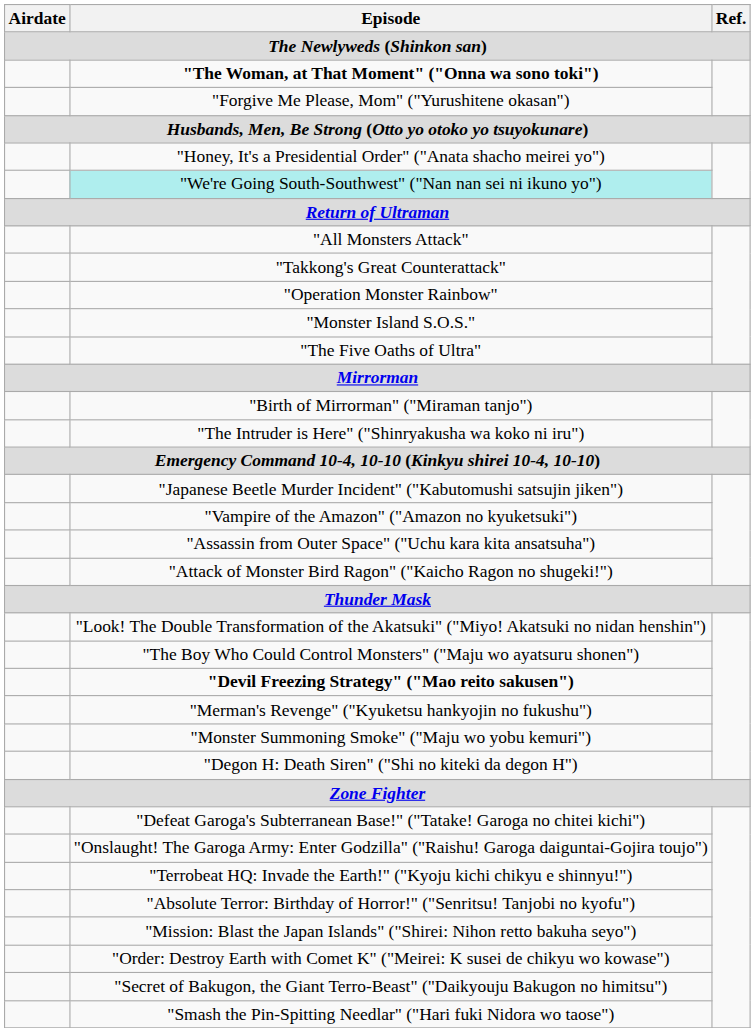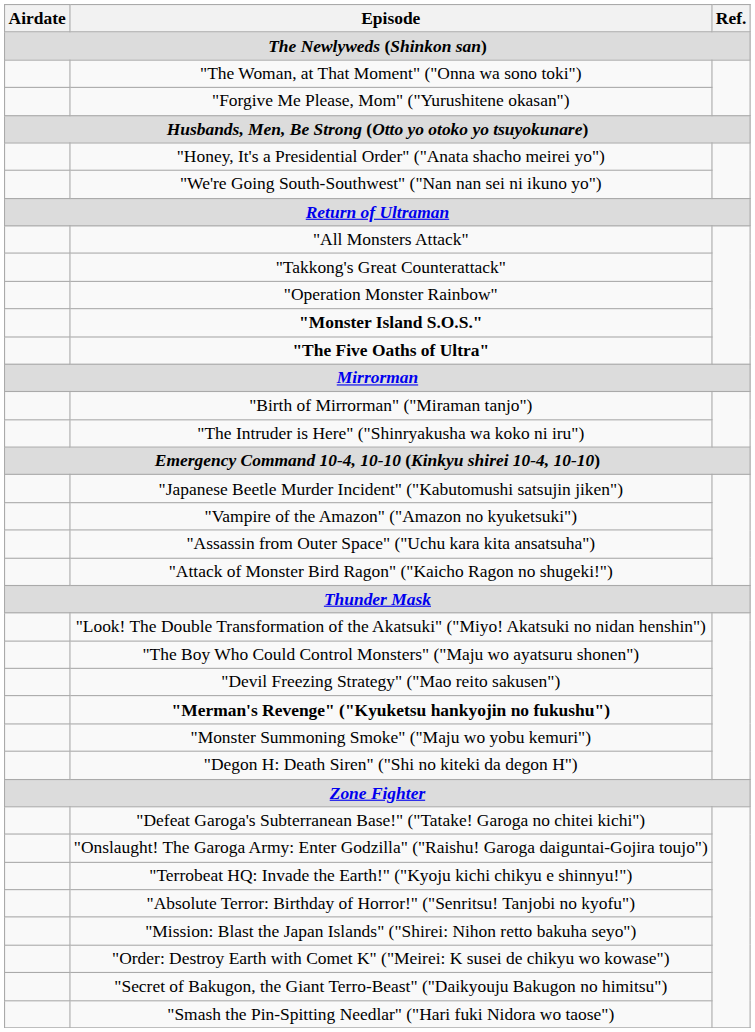(391, 73) bold -> (391, 73) normal
(391, 184) paleturquoise background -> (391, 184) no background
(391, 322) normal -> (391, 322) bold
(391, 350) normal -> (391, 350) bold
(391, 682) bold -> (391, 682) normal
(391, 709) normal -> (391, 709) bold
